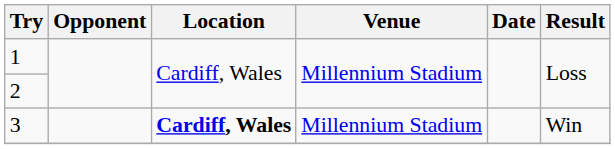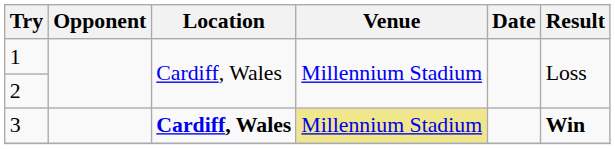(392, 125) no background -> (392, 125) khaki background
(564, 125) normal -> (565, 125) bold
